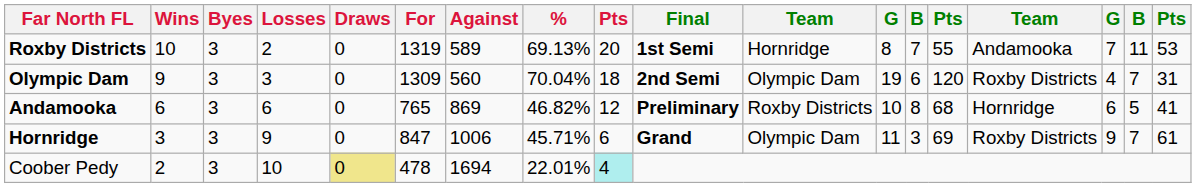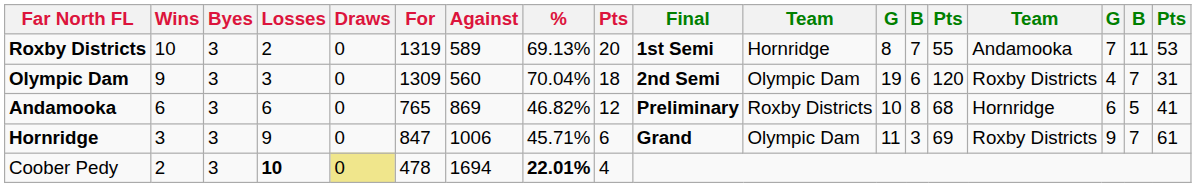(272, 167) normal -> (272, 167) bold
(559, 167) normal -> (559, 167) bold
(604, 167) paleturquoise background -> (604, 167) no background
